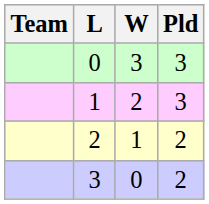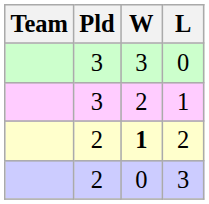columns swapped: (181, 23) <-> (95, 23)
(136, 140) normal -> (141, 140) bold
